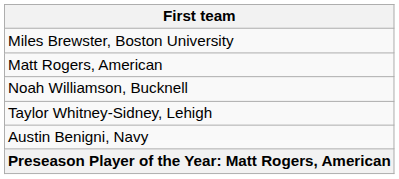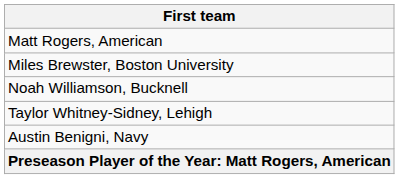(121, 40) Miles Brewster, Boston University -> (85, 40) Matt Rogers, American
(85, 64) Matt Rogers, American -> (121, 64) Miles Brewster, Boston University
